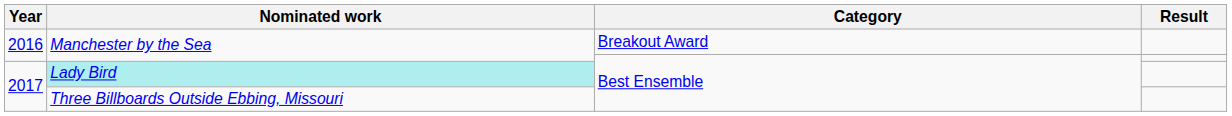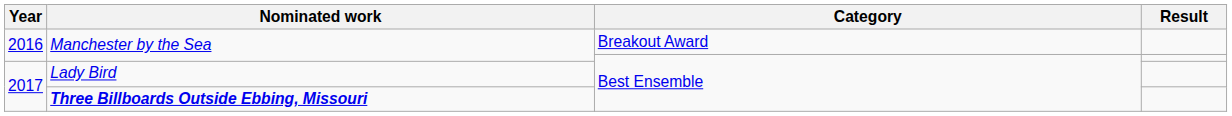(83, 73) paleturquoise background -> (83, 73) no background
(197, 98) normal -> (209, 98) bold
